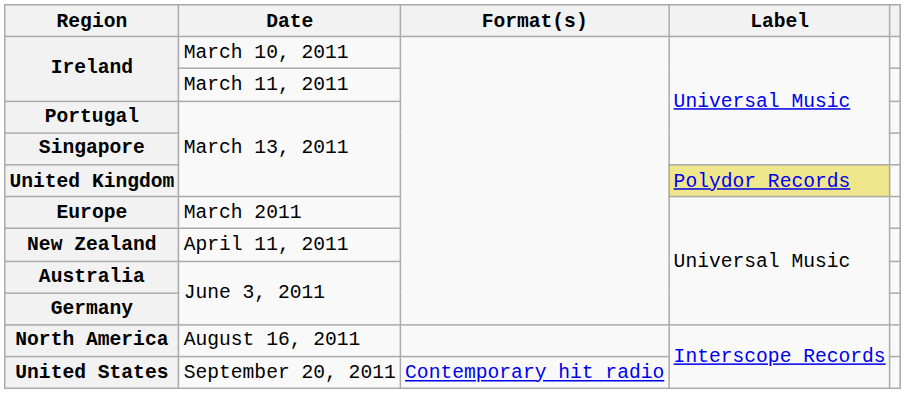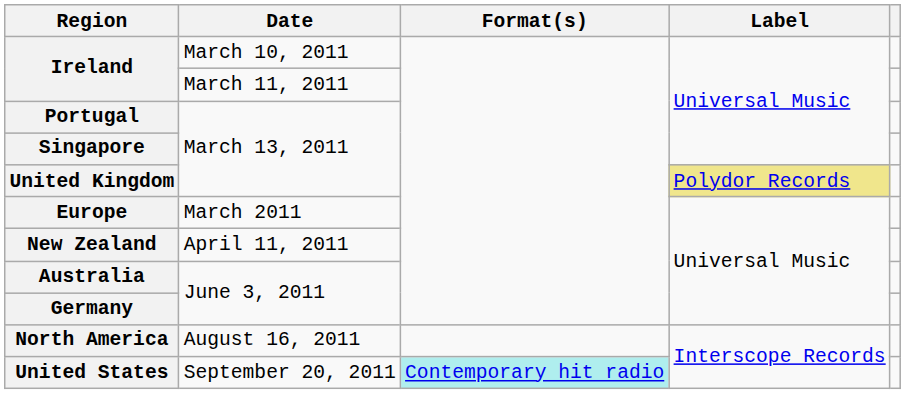(535, 373) no background -> (535, 373) paleturquoise background
